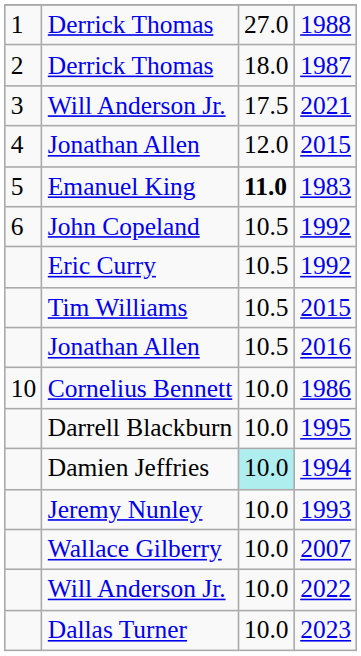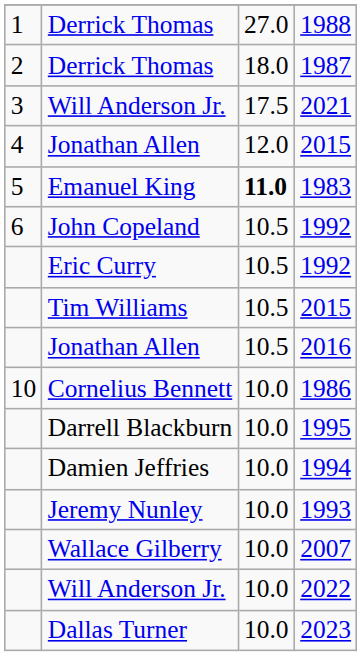(266, 468) paleturquoise background -> (266, 468) no background
